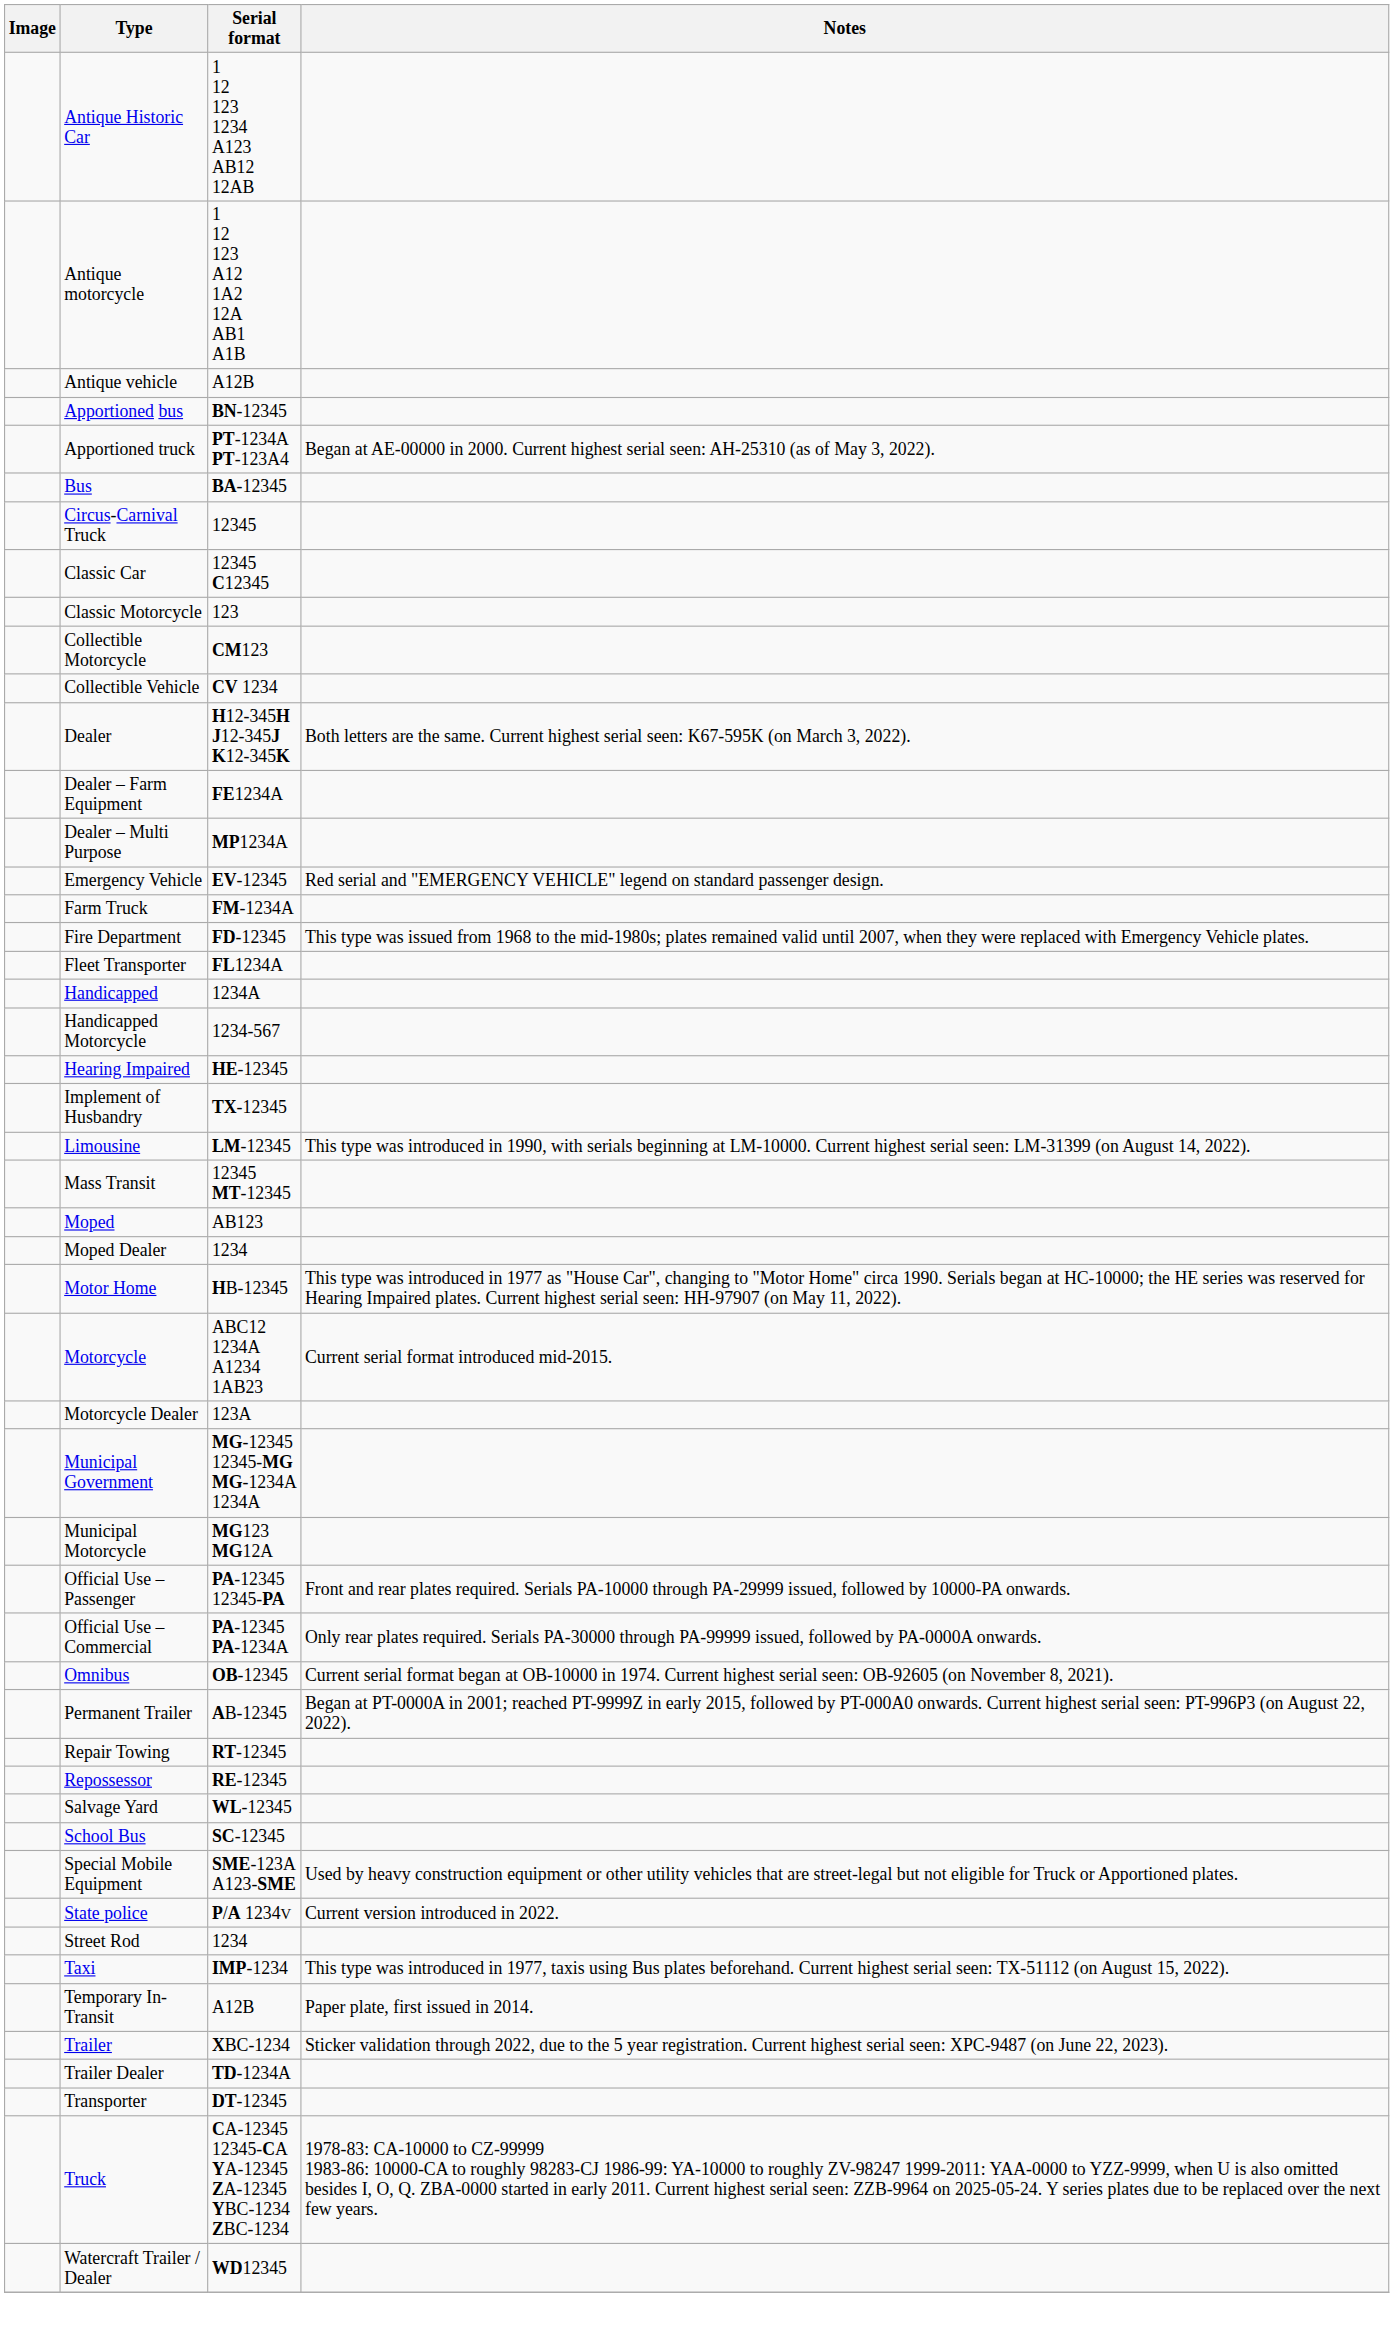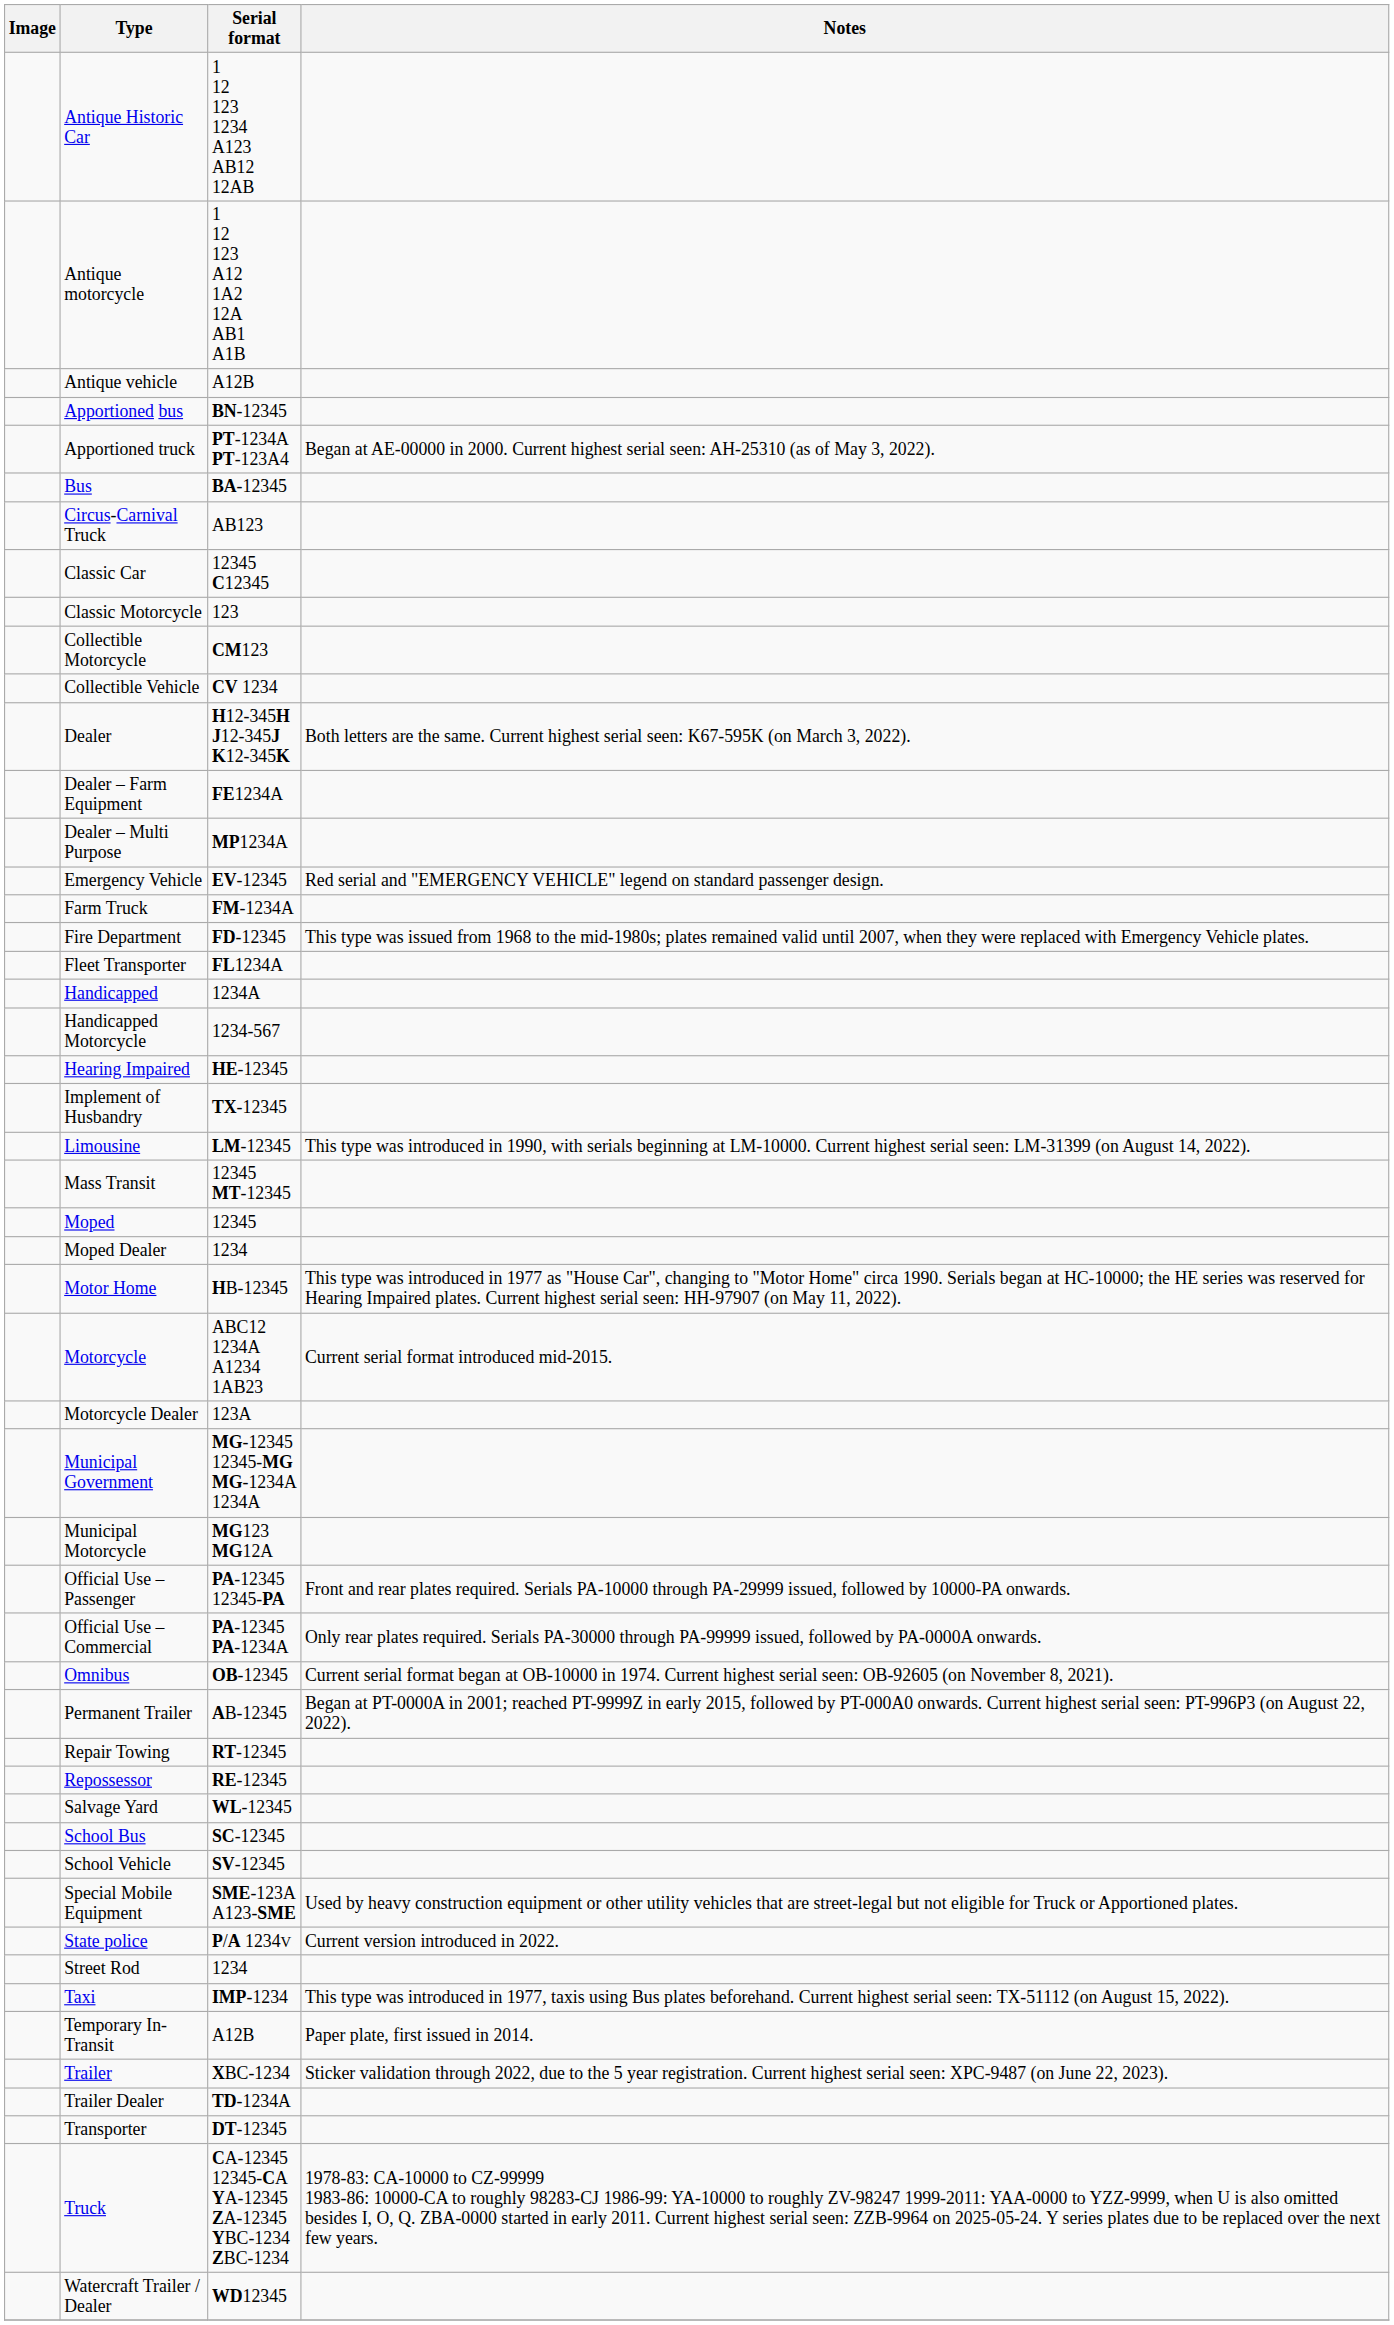(234, 525) 12345 -> (238, 525) AB123
(238, 1222) AB123 -> (234, 1222) 12345
+ row: (118, 1864)
